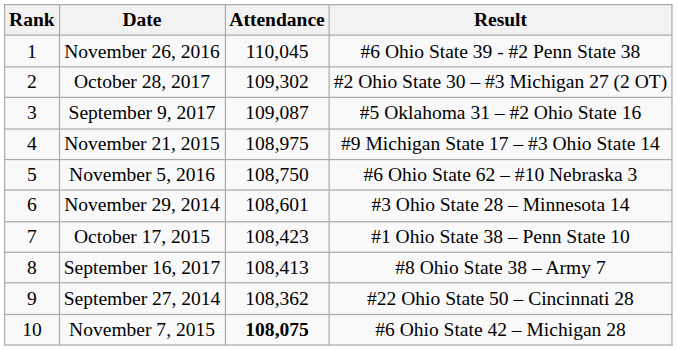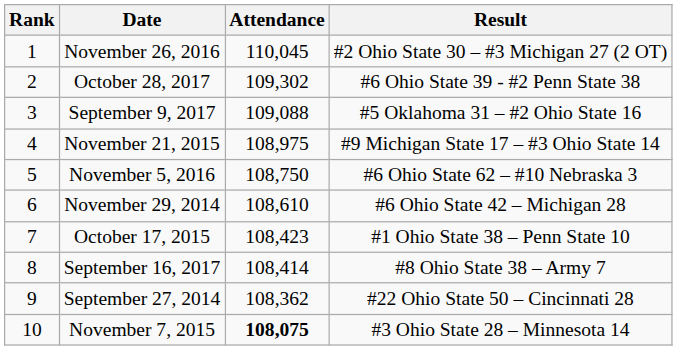(500, 50) #6 Ohio State 39 - #2 Penn State 38 -> (500, 50) #2 Ohio State 30 – #3 Michigan 27 (2 OT)
(500, 81) #2 Ohio State 30 – #3 Michigan 27 (2 OT) -> (500, 81) #6 Ohio State 39 - #2 Penn State 38
(277, 112) 109,087 -> (277, 112) 109,088
(277, 205) 108,601 -> (277, 205) 108,610
(500, 205) #3 Ohio State 28 – Minnesota 14 -> (500, 205) #6 Ohio State 42 – Michigan 28
(277, 267) 108,413 -> (277, 267) 108,414
(500, 329) #6 Ohio State 42 – Michigan 28 -> (500, 329) #3 Ohio State 28 – Minnesota 14
